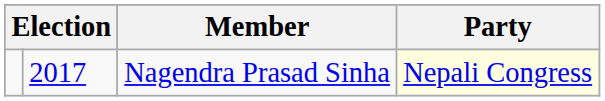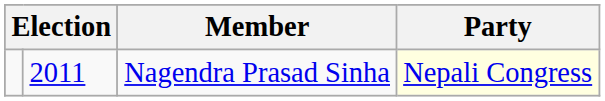(58, 72) 2017 -> (57, 72) 2011
